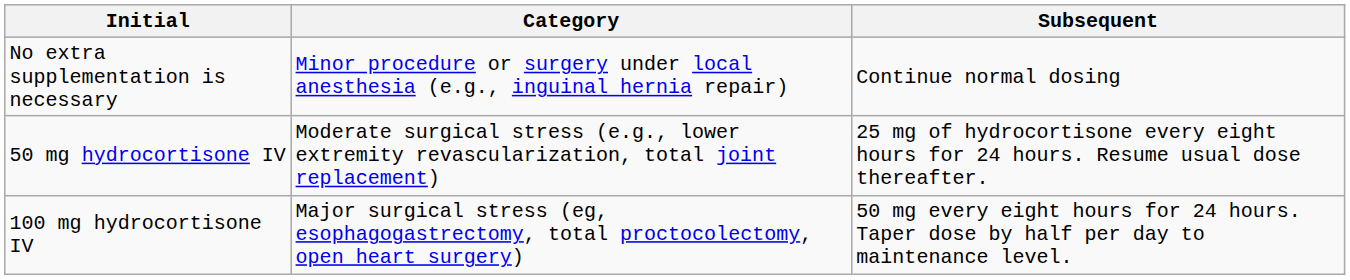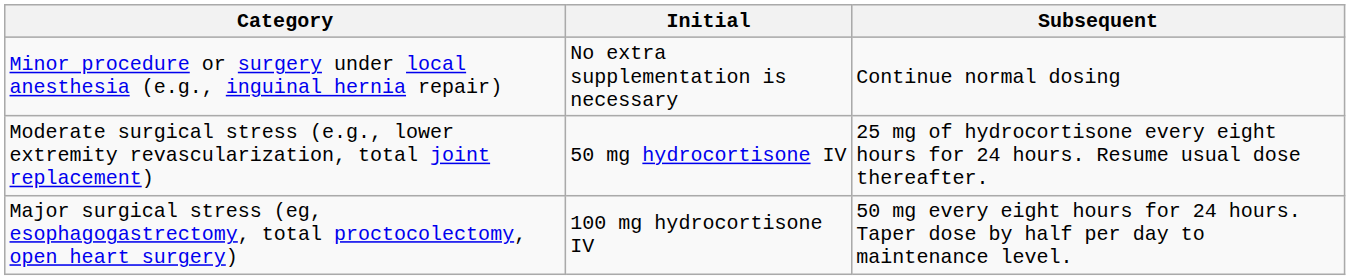columns swapped: (571, 21) <-> (148, 21)
